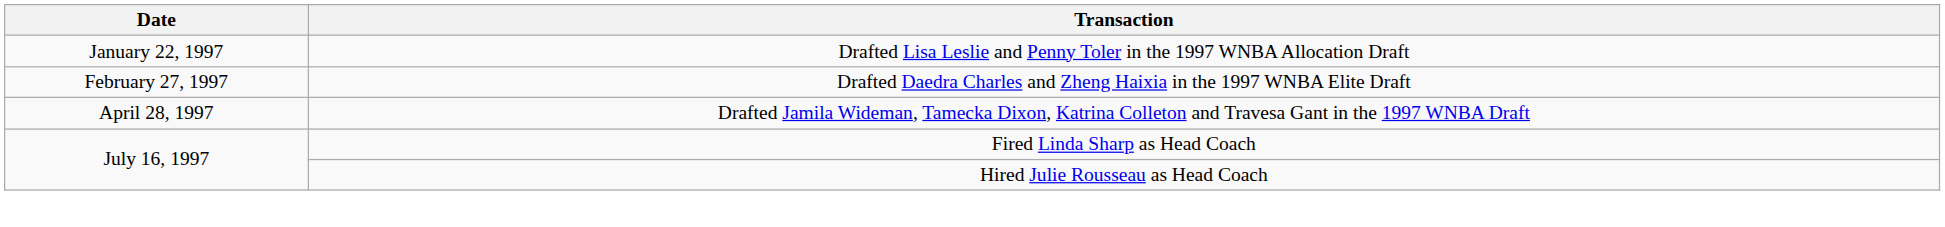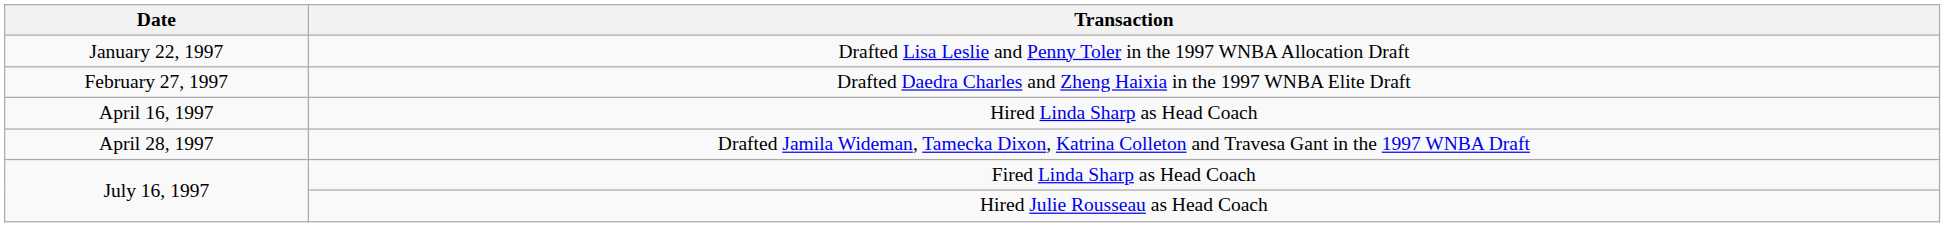+ row: (1124, 112)
